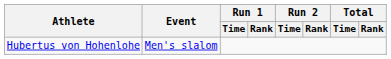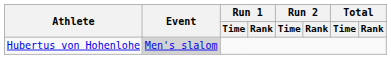(181, 45) no background -> (181, 45) lightgrey background
